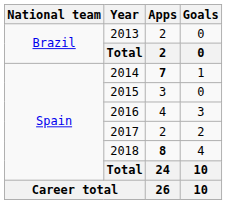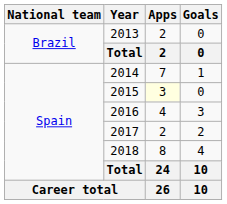(163, 73) bold -> (163, 73) normal
(163, 92) no background -> (163, 92) lightyellow background
(163, 151) bold -> (163, 151) normal
